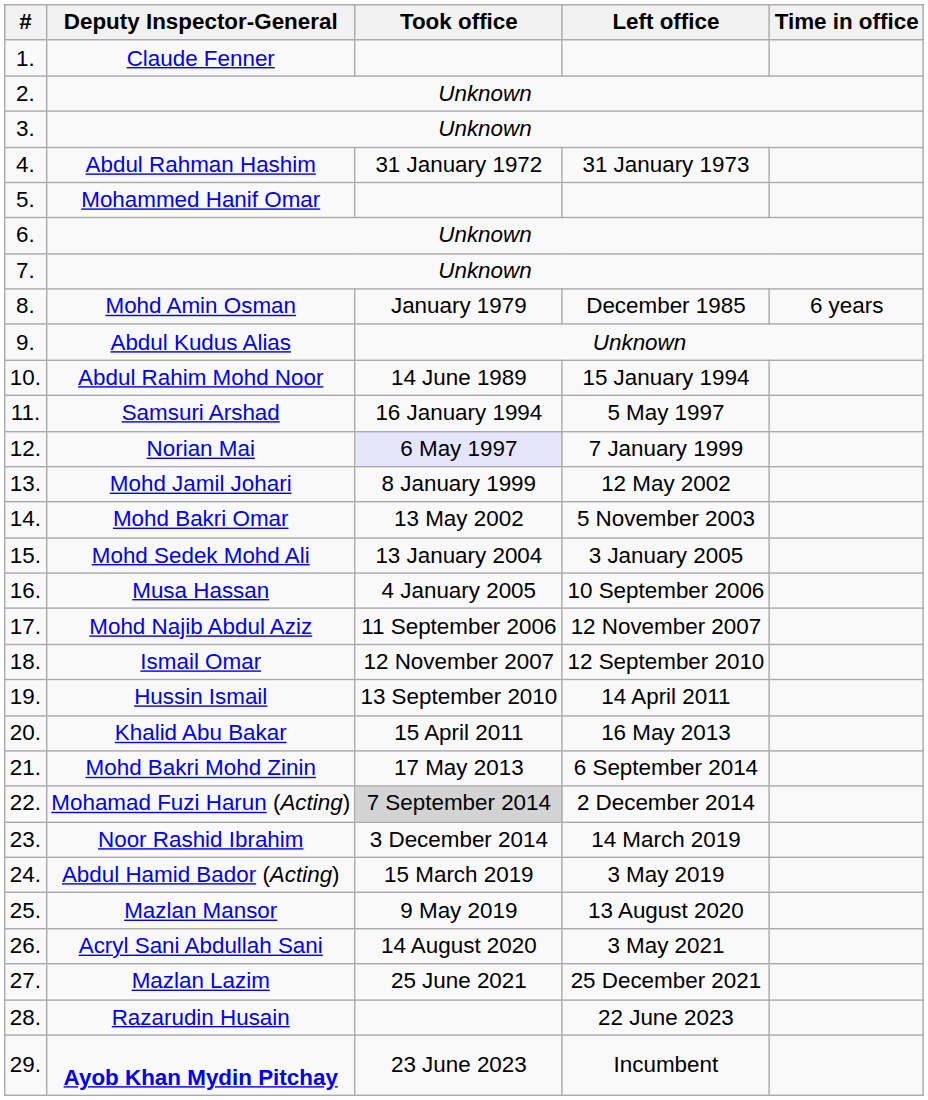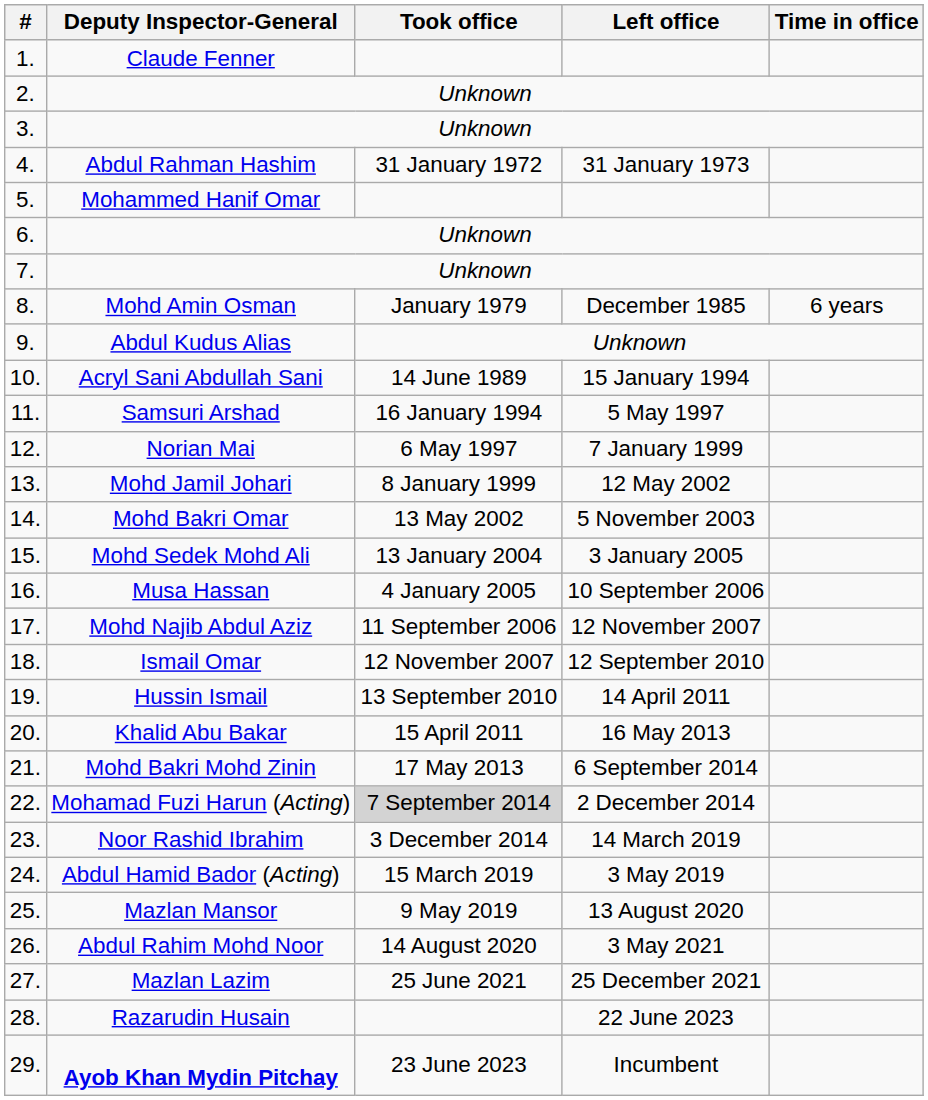(201, 377) Abdul Rahim Mohd Noor -> (201, 377) Acryl Sani Abdullah Sani
(459, 448) lavender background -> (459, 448) no background
(201, 945) Acryl Sani Abdullah Sani -> (201, 945) Abdul Rahim Mohd Noor
